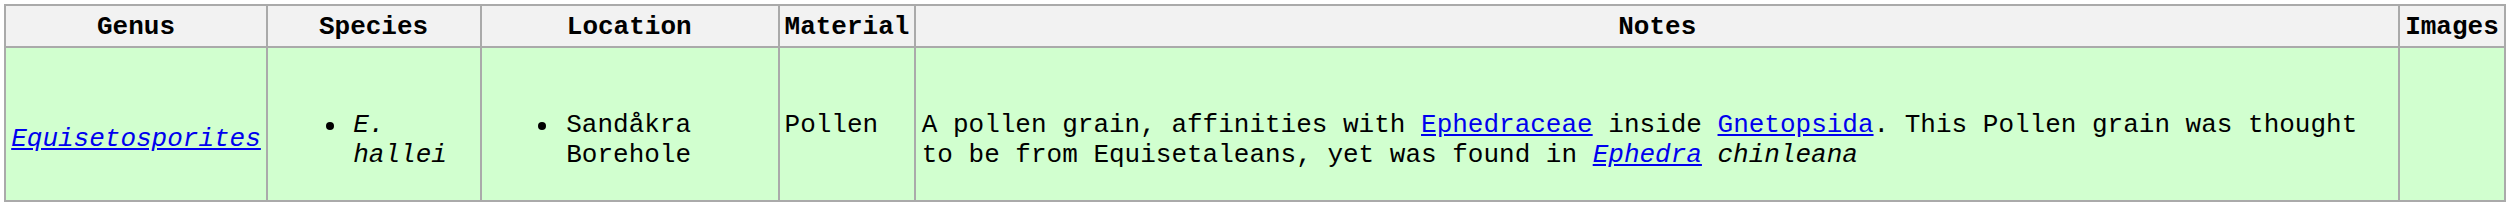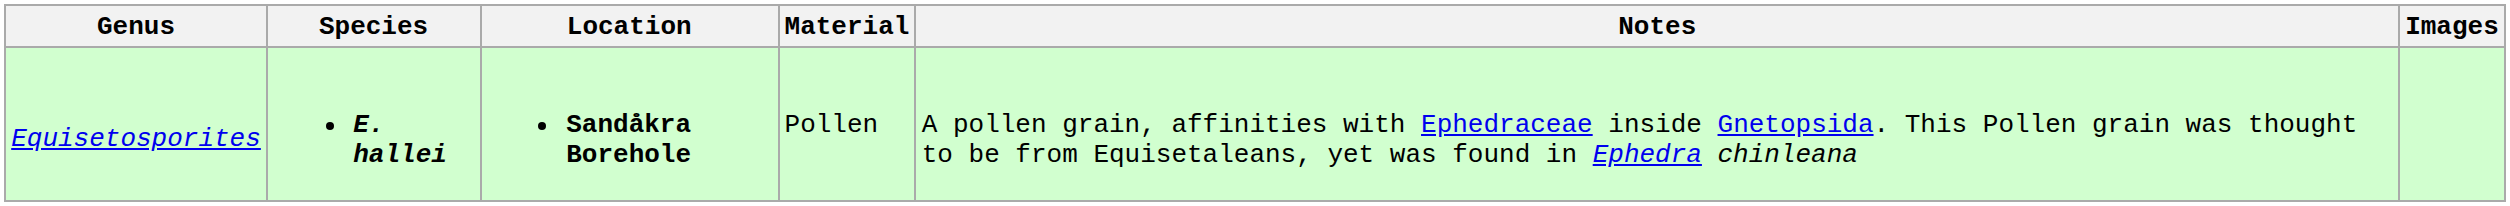(374, 140) normal -> (374, 140) bold
(629, 140) normal -> (629, 140) bold
